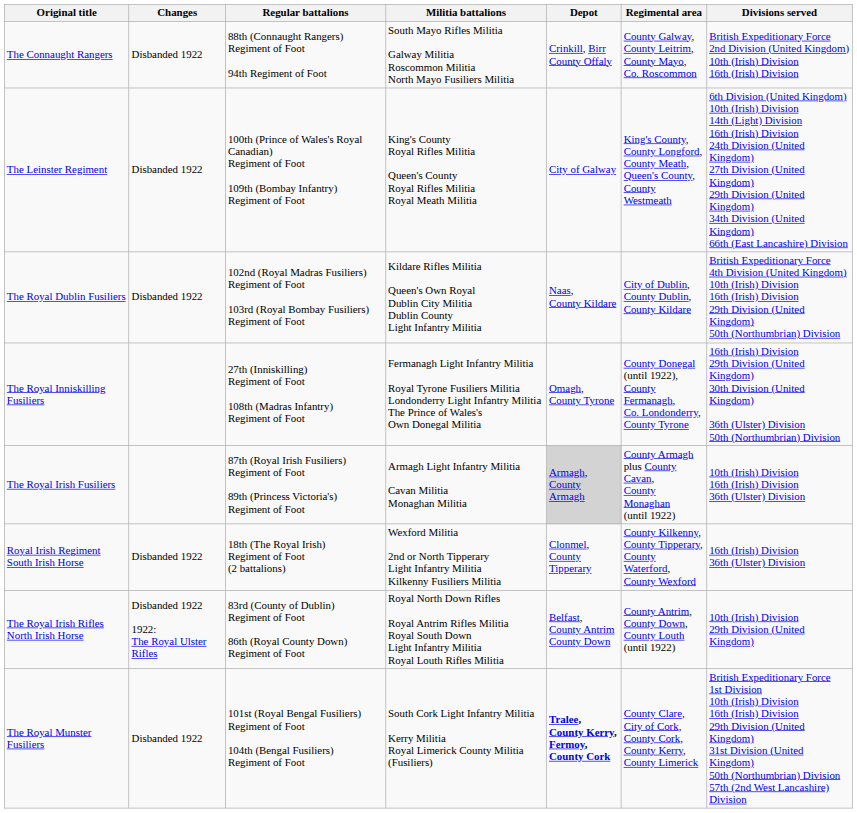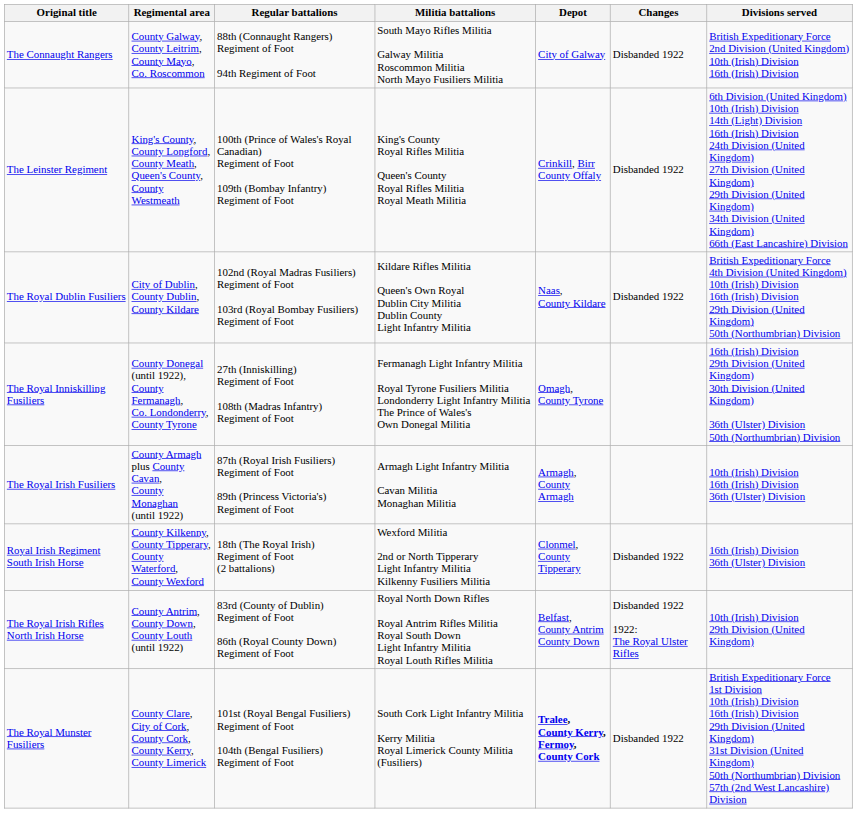columns swapped: (177, 13) <-> (664, 13)
(580, 54) Crinkill, Birr County Offaly -> (572, 54) City of Galway
(583, 170) City of Galway -> (570, 170) Crinkill, Birr County Offaly
(568, 484) lightgrey background -> (557, 484) no background
